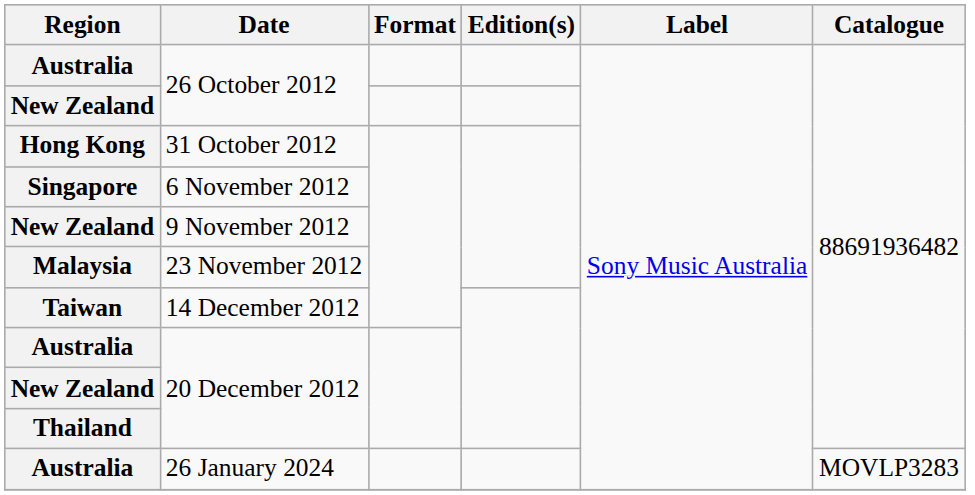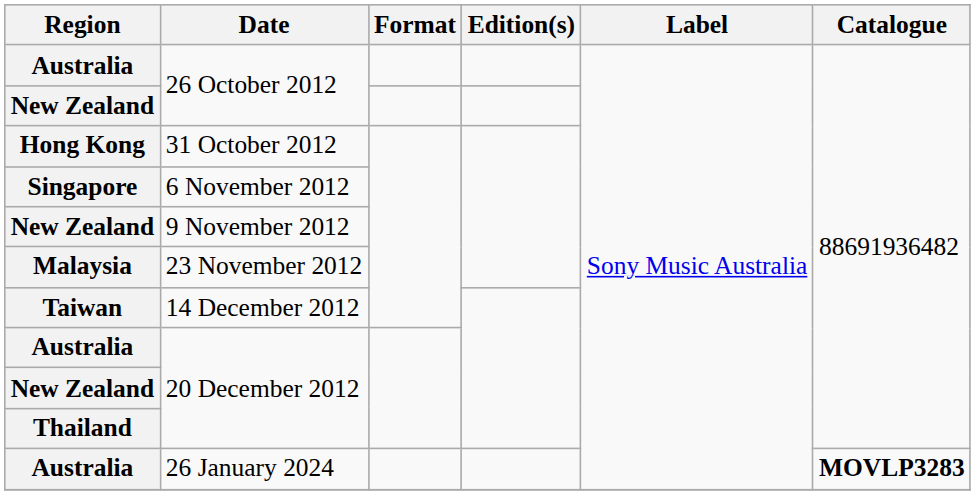(889, 468) normal -> (892, 468) bold
